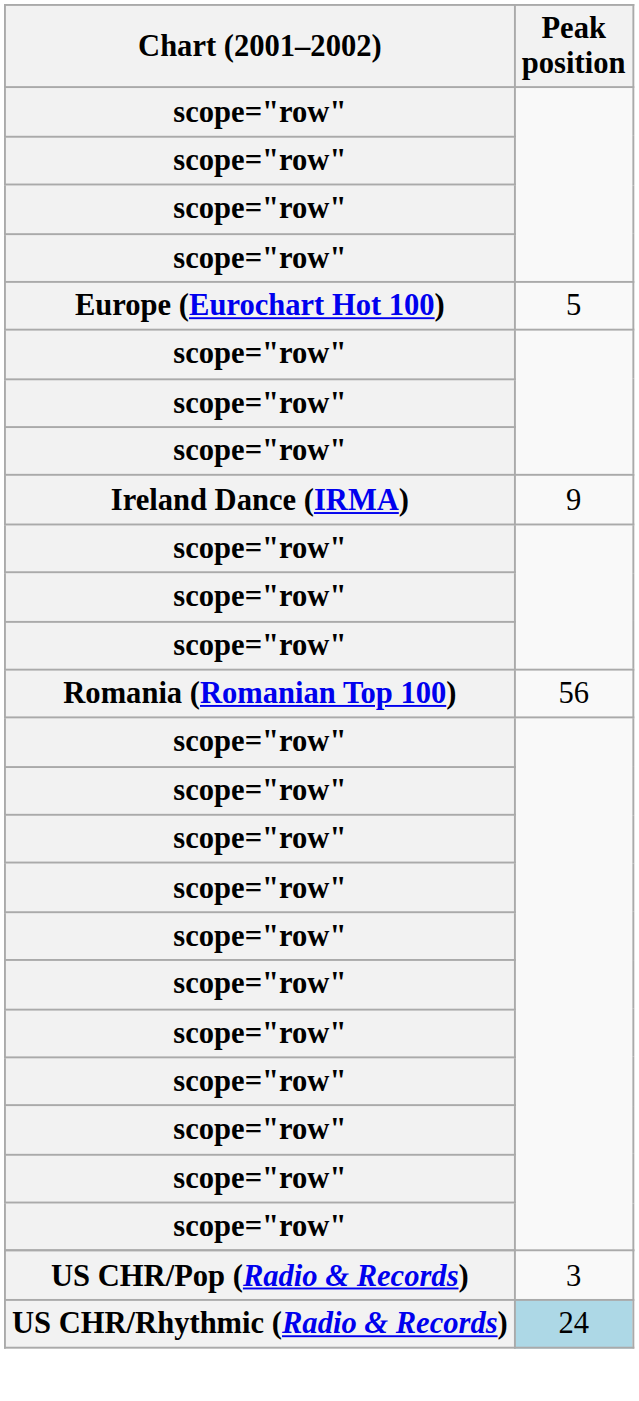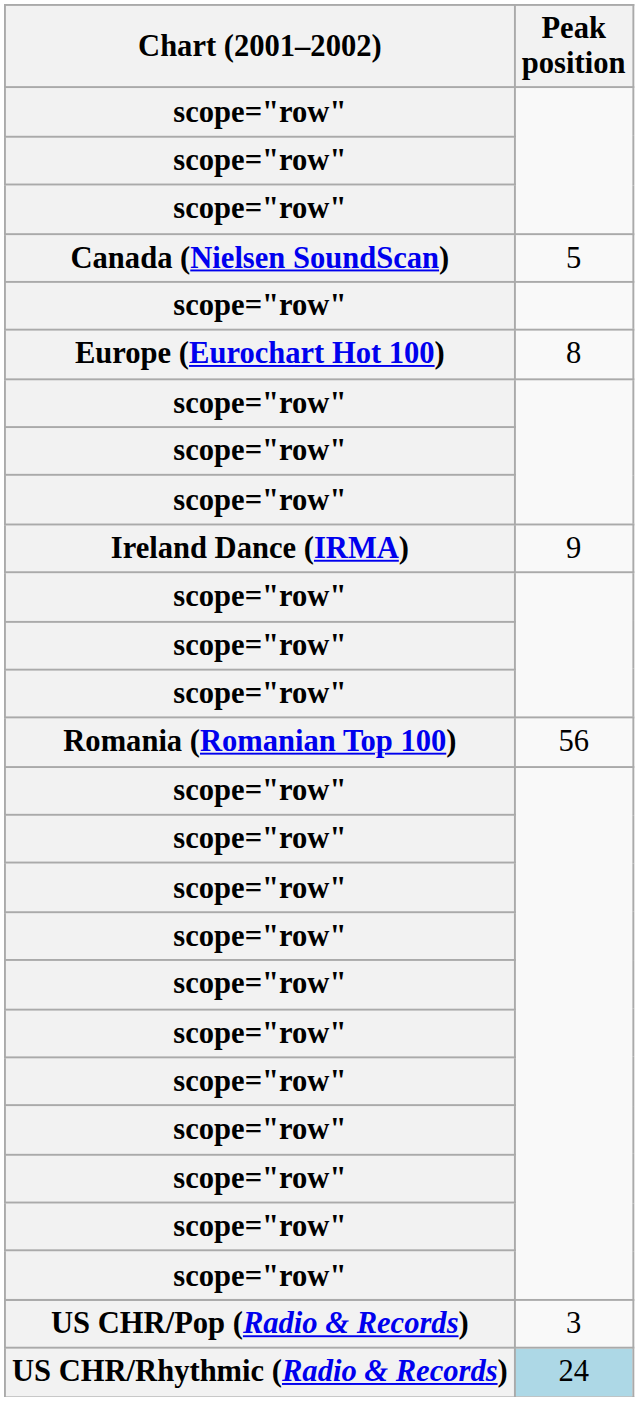+ row: (260, 256)
(574, 305) 5 -> (574, 353) 8
